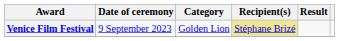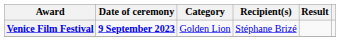(135, 28) normal -> (137, 28) bold
(265, 28) khaki background -> (266, 28) no background
